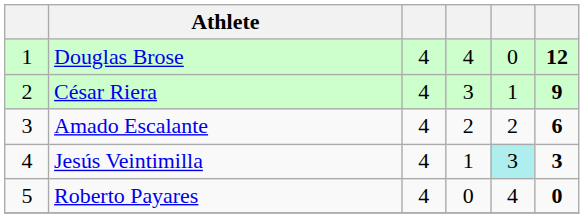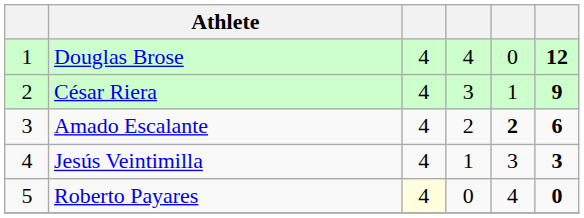(513, 126) normal -> (513, 126) bold
(513, 160) paleturquoise background -> (513, 160) no background
(424, 195) no background -> (424, 195) lightyellow background
